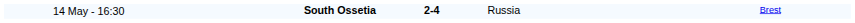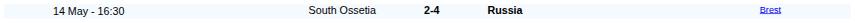(340, 10) bold -> (342, 10) normal
(504, 10) normal -> (505, 10) bold
